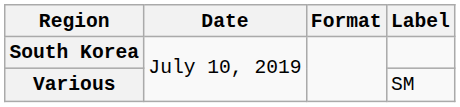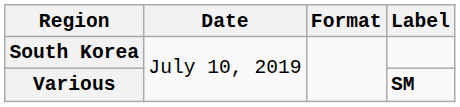(403, 85) normal -> (403, 85) bold
